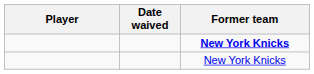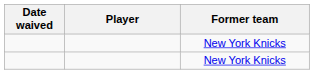columns swapped: (62, 19) <-> (150, 19)
(245, 43) bold -> (245, 43) normal
